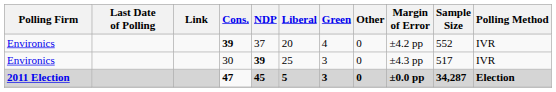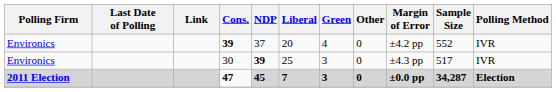(285, 78) 5 -> (285, 78) 7
